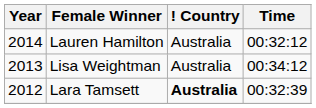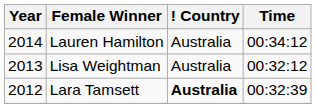(277, 41) 00:32:12 -> (277, 41) 00:34:12
(277, 66) 00:34:12 -> (277, 66) 00:32:12
